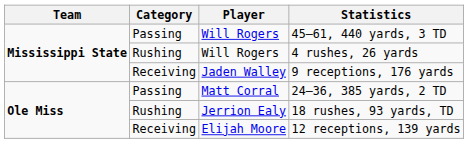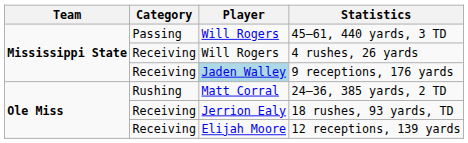(157, 53) Rushing -> (164, 53) Receiving
(244, 72) no background -> (244, 72) lightblue background
(157, 91) Passing -> (157, 91) Rushing
(157, 110) Rushing -> (164, 110) Receiving
